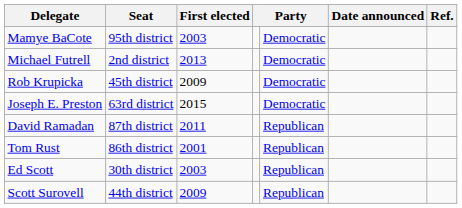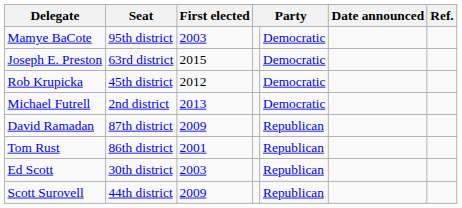rows swapped: (49, 59) <-> (55, 103)
(193, 81) 2009 -> (193, 81) 2012
(193, 125) 2011 -> (193, 125) 2009
